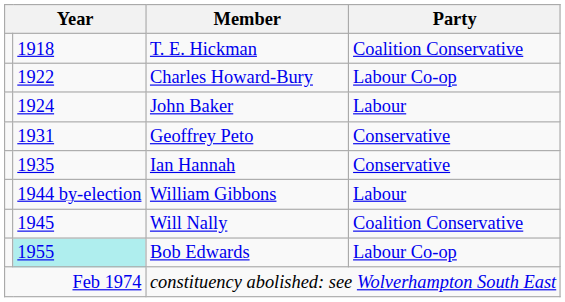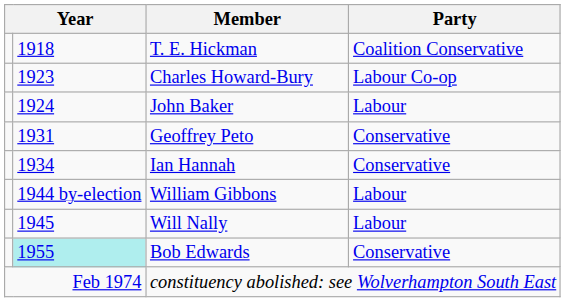(36, 77) 1922 -> (36, 77) 1923
(36, 164) 1935 -> (36, 164) 1934
(438, 223) Coalition Conservative -> (380, 223) Labour
(405, 252) Labour Co-op -> (402, 252) Conservative
